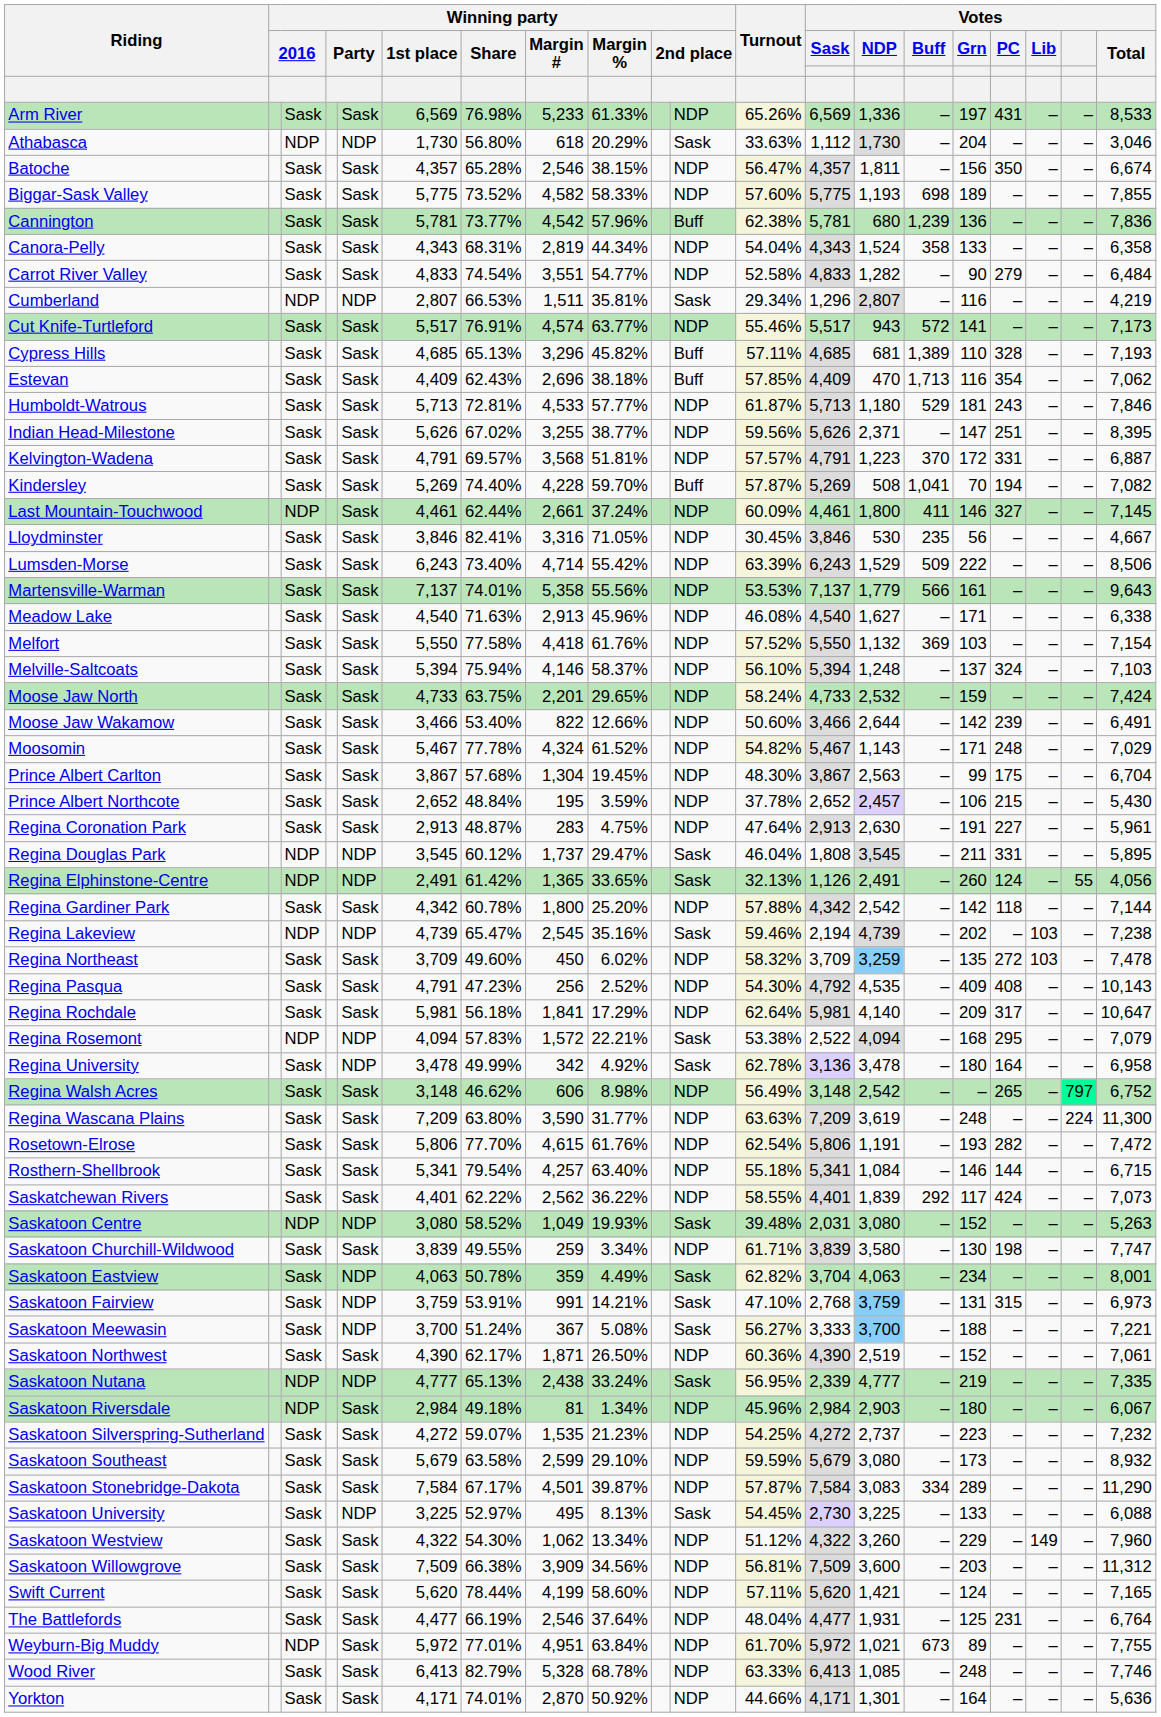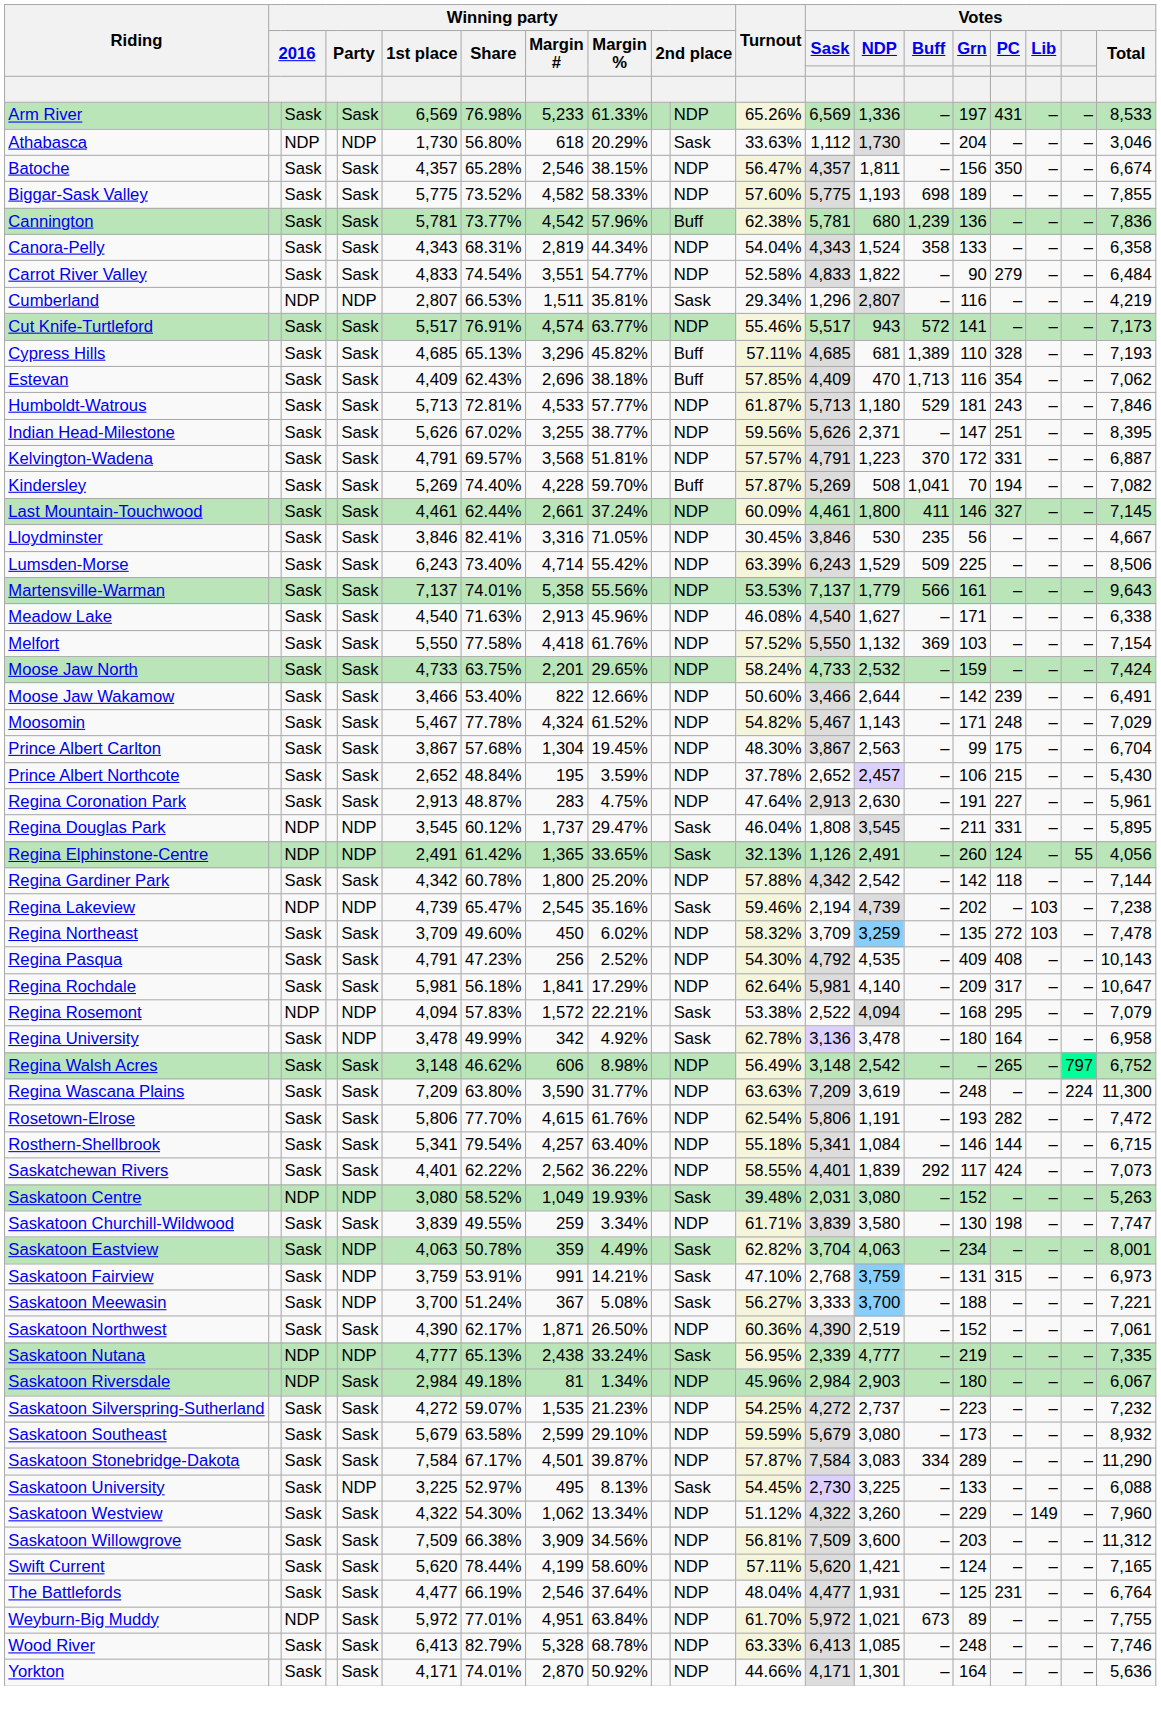(879, 273) 1,282 -> (879, 273) 1,822
(302, 511) NDP -> (303, 511) Sask
(973, 564) 222 -> (973, 564) 225
- row: (73, 669)
